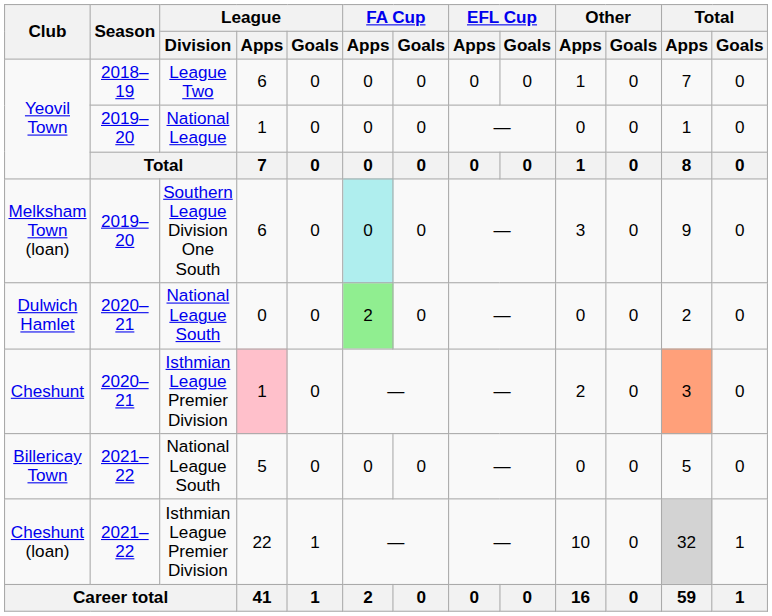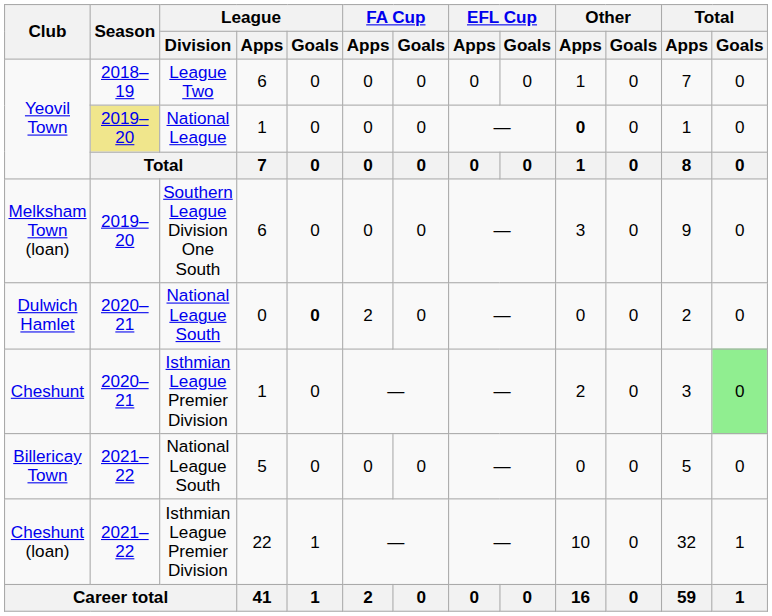(125, 128) no background -> (125, 128) khaki background
(580, 128) normal -> (580, 128) bold
(368, 230) paleturquoise background -> (368, 230) no background
(315, 315) normal -> (315, 315) bold
(368, 315) lightgreen background -> (368, 315) no background
(262, 391) pink background -> (262, 391) no background
(687, 391) lightsalmon background -> (687, 391) no background
(740, 391) no background -> (740, 391) lightgreen background
(687, 541) lightgrey background -> (687, 541) no background
